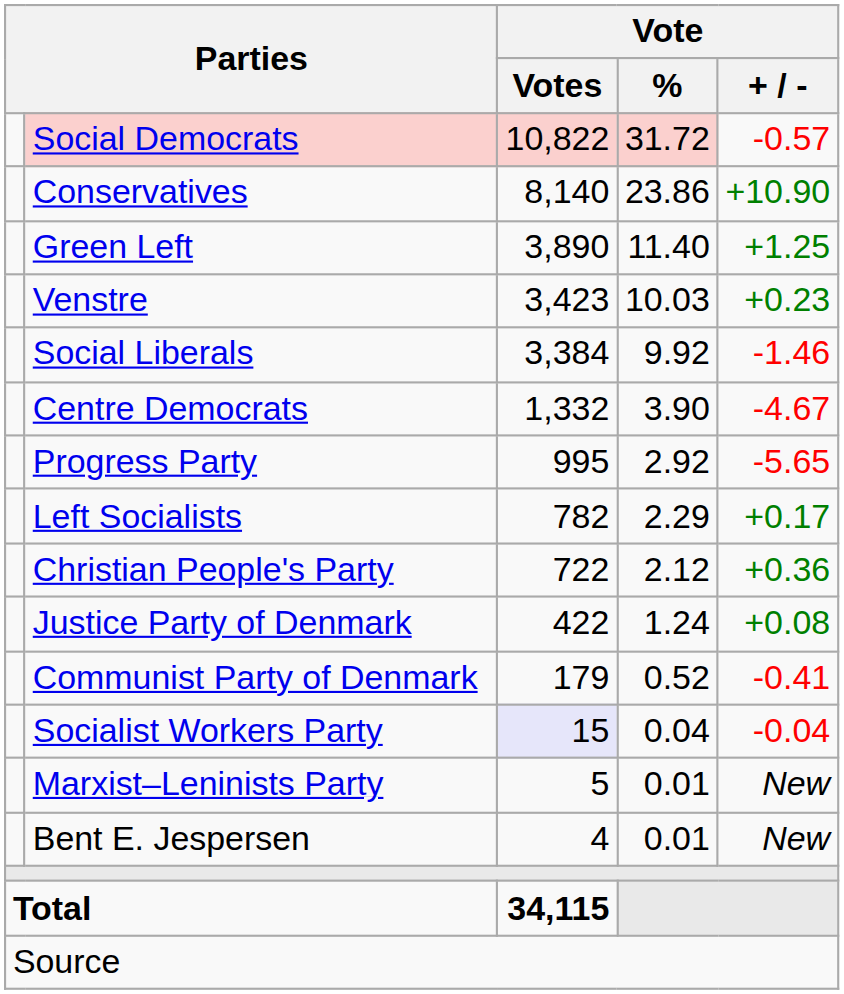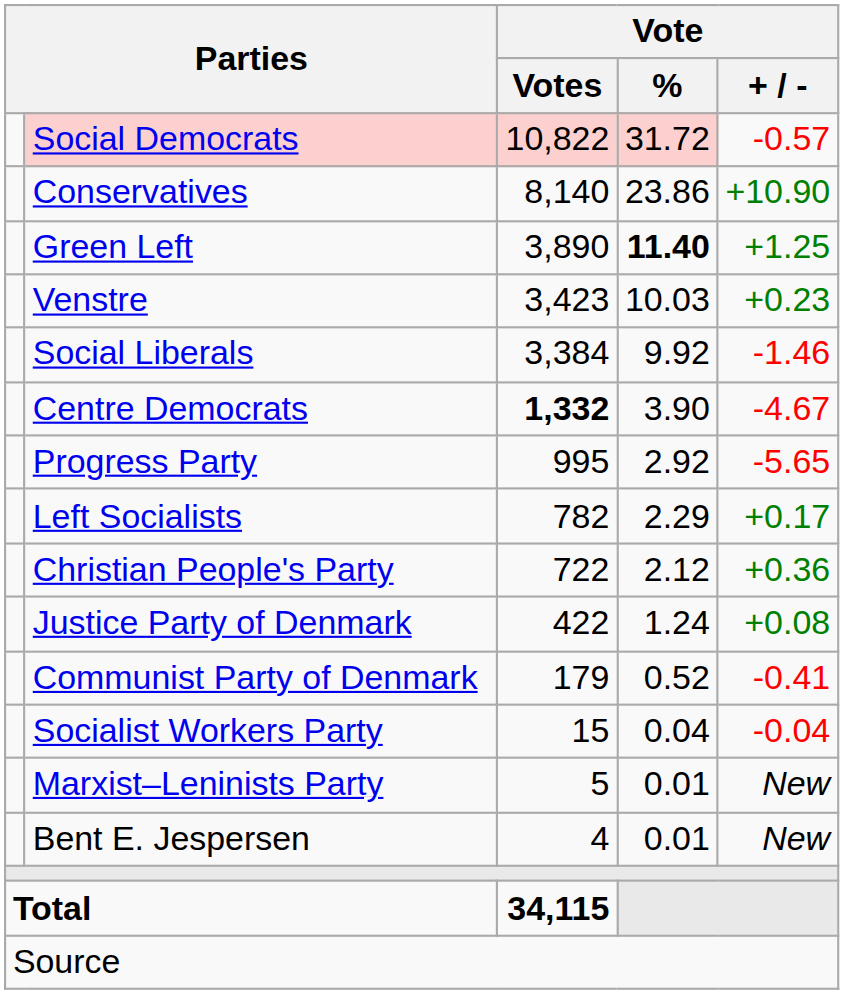(669, 246) normal -> (668, 246) bold
(567, 407) normal -> (567, 407) bold
(590, 730) lavender background -> (590, 730) no background
